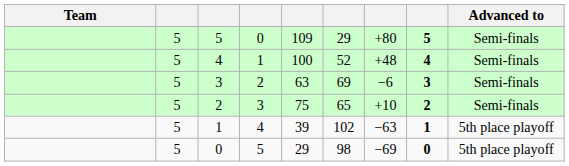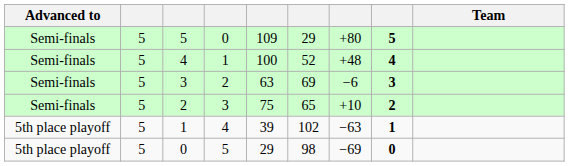columns swapped: (80, 15) <-> (506, 15)
